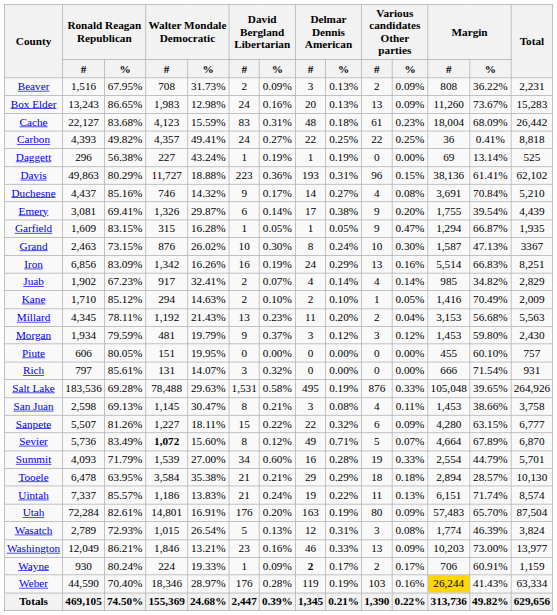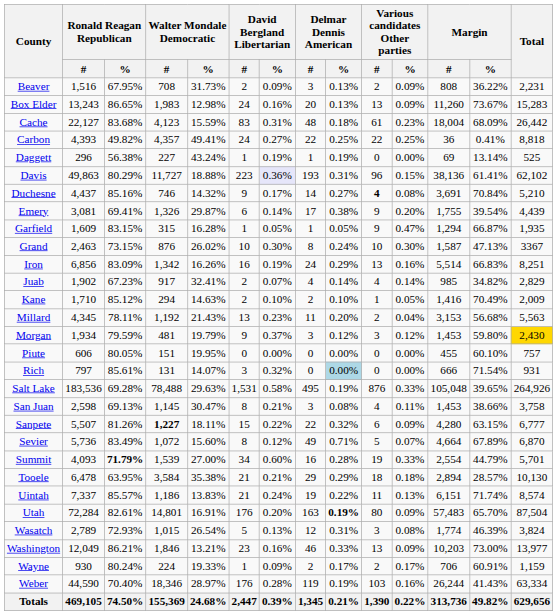(277, 175) no background -> (277, 175) lavender background
(377, 193) normal -> (377, 193) bold
(532, 335) no background -> (532, 335) gold background
(344, 370) no background -> (344, 370) lightblue background
(167, 424) normal -> (167, 424) bold
(167, 441) bold -> (167, 441) normal
(125, 459) normal -> (125, 459) bold
(344, 513) normal -> (344, 513) bold
(311, 566) bold -> (311, 566) normal
(449, 584) gold background -> (449, 584) no background
